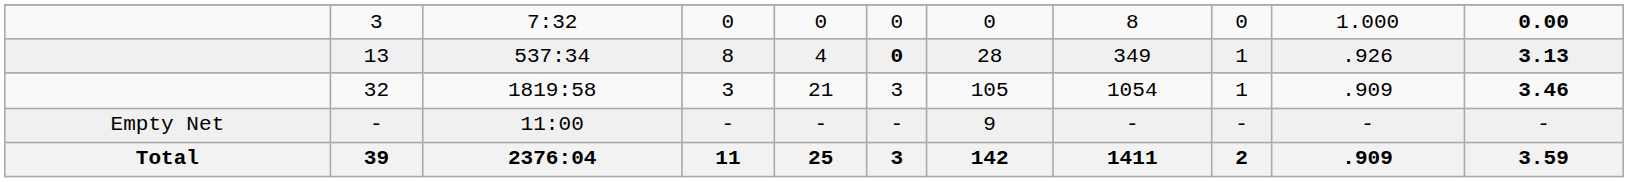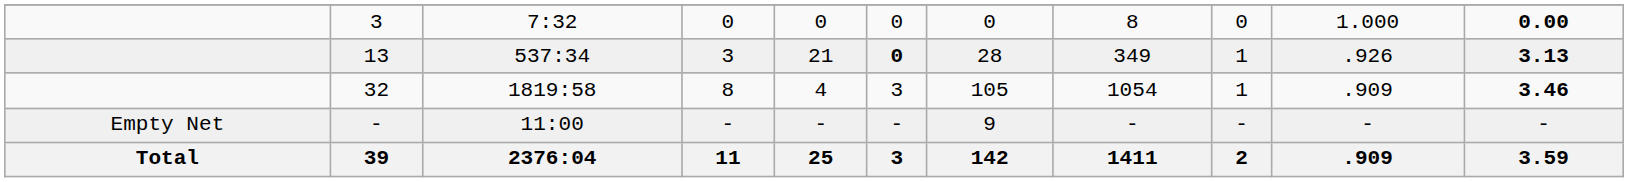(728, 56) 8 -> (728, 56) 3
(821, 56) 4 -> (821, 56) 21
(728, 91) 3 -> (728, 91) 8
(821, 91) 21 -> (821, 91) 4
